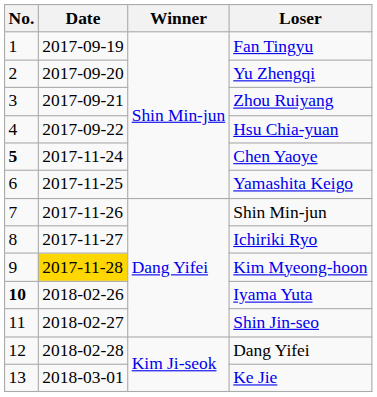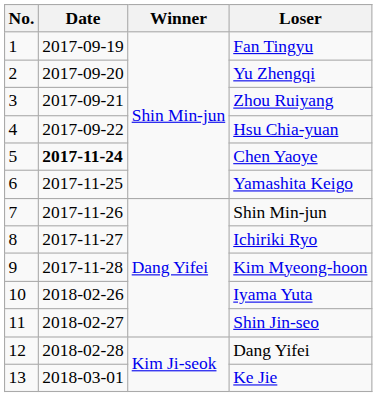(13, 156) bold -> (13, 156) normal
(83, 156) normal -> (82, 156) bold
(83, 267) gold background -> (83, 267) no background
(17, 294) bold -> (17, 294) normal
